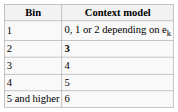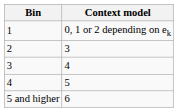(67, 49) bold -> (67, 49) normal
